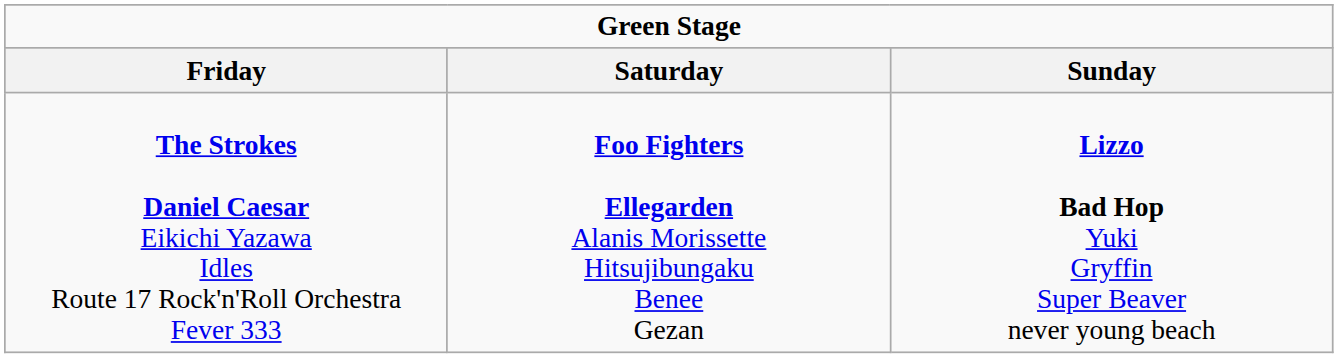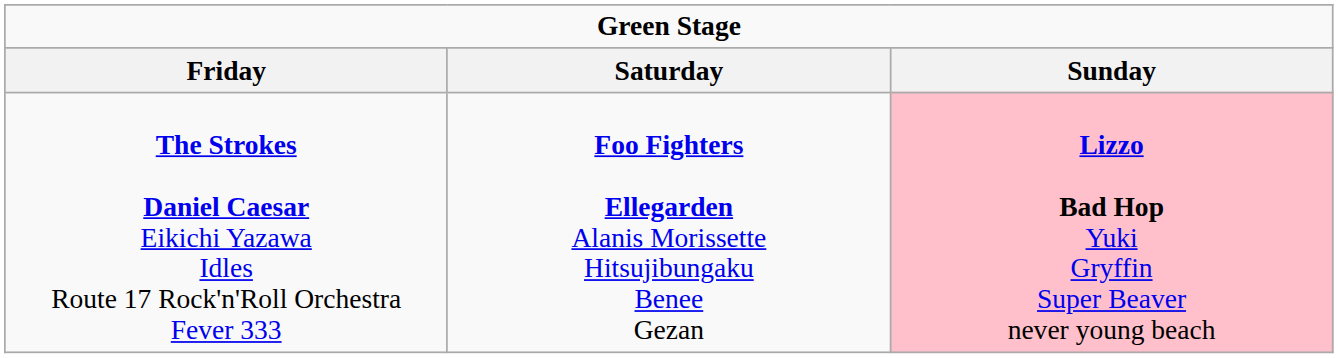(1112, 237) no background -> (1112, 237) pink background
